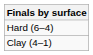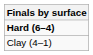(30, 28) normal -> (31, 28) bold
